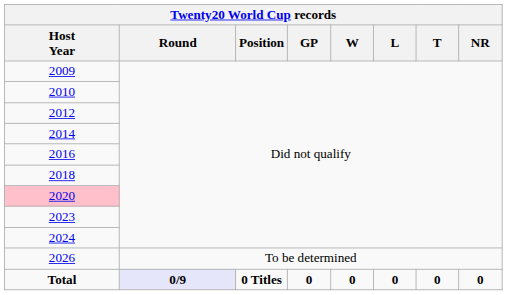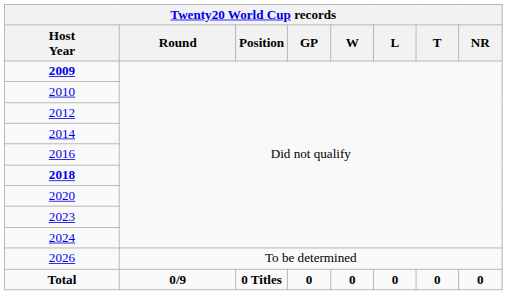(62, 71) normal -> (62, 71) bold
(62, 175) normal -> (62, 175) bold
(62, 196) pink background -> (62, 196) no background
(178, 279) lavender background -> (178, 279) no background
